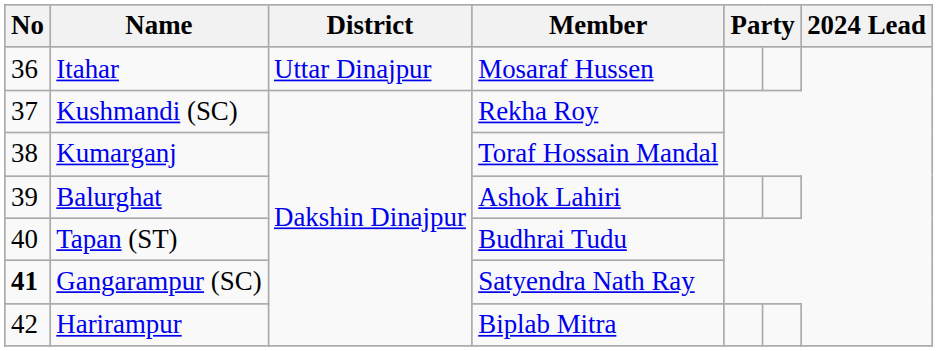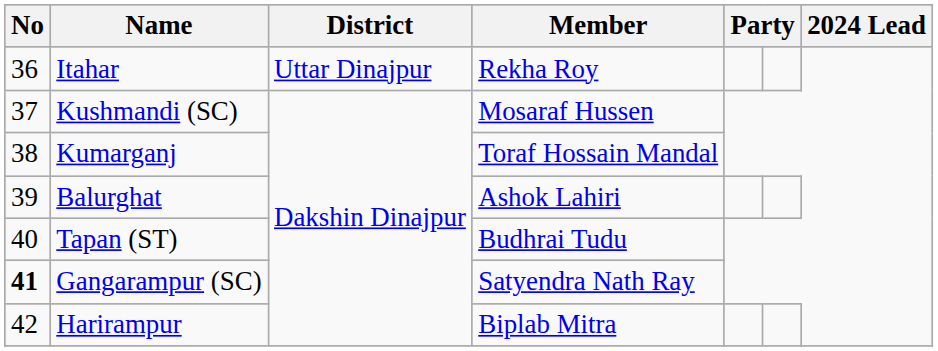(566, 68) Mosaraf Hussen -> (538, 68) Rekha Roy
(538, 111) Rekha Roy -> (566, 111) Mosaraf Hussen
